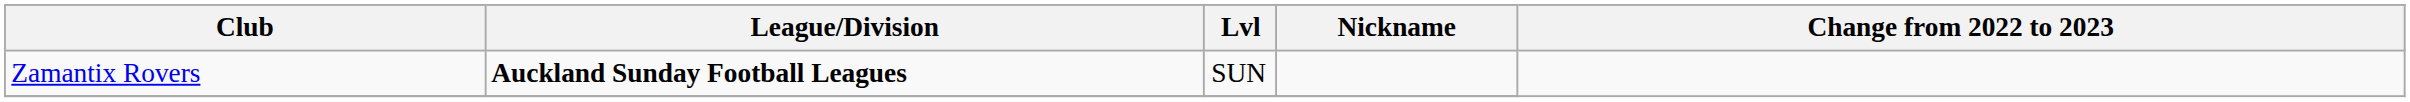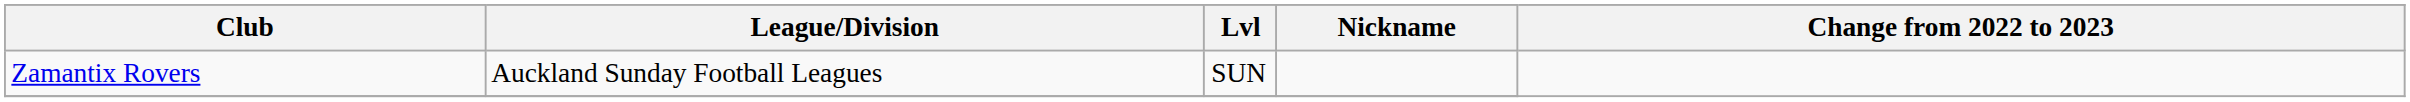(699, 72) bold -> (687, 72) normal
